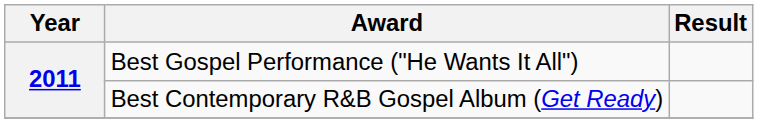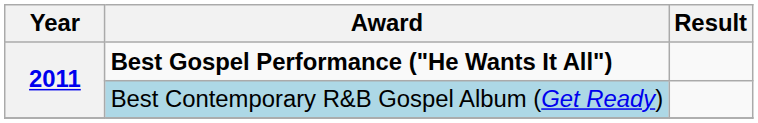(345, 61) normal -> (361, 61) bold
(387, 99) no background -> (387, 99) lightblue background
